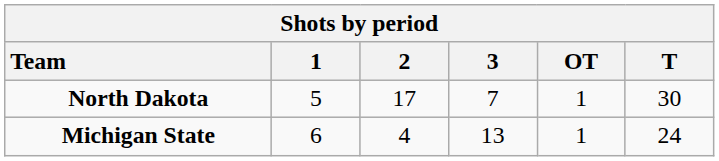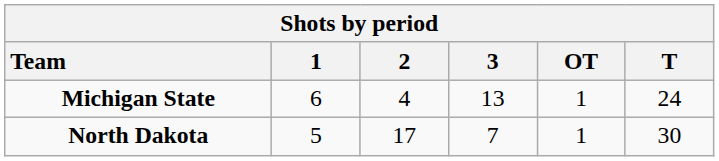rows swapped: (138, 98) <-> (138, 135)
